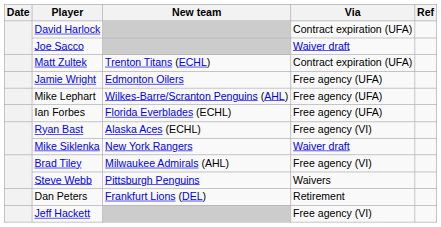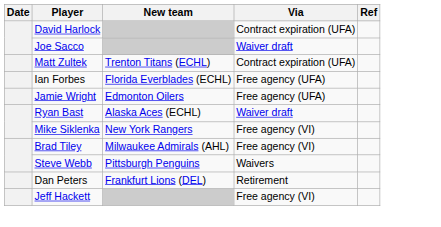rows swapped: (65, 79) <-> (60, 113)
- row: (65, 96)
(332, 130) Free agency (VI) -> (264, 113) Waiver draft
(321, 146) Waiver draft -> (275, 130) Free agency (VI)
